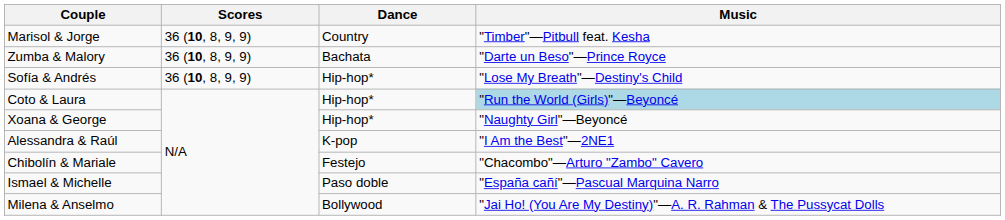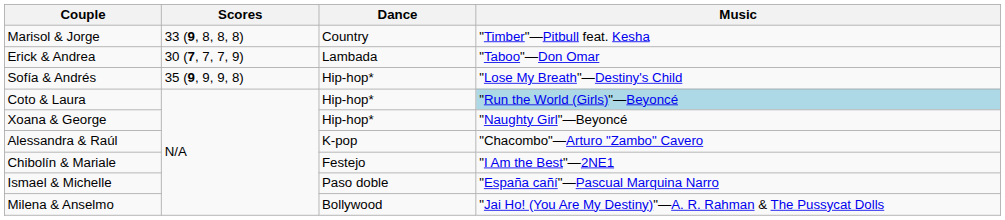(208, 36) 36 (10, 8, 9, 9) -> (204, 36) 33 (9, 8, 8, 8)
- row: (56, 57)
+ row: (51, 57)
(208, 78) 36 (10, 8, 9, 9) -> (204, 78) 35 (9, 9, 9, 8)
(547, 141) "I Am the Best"—2NE1 -> (591, 141) "Chacombo"—Arturo "Zambo" Cavero
(591, 162) "Chacombo"—Arturo "Zambo" Cavero -> (547, 162) "I Am the Best"—2NE1
